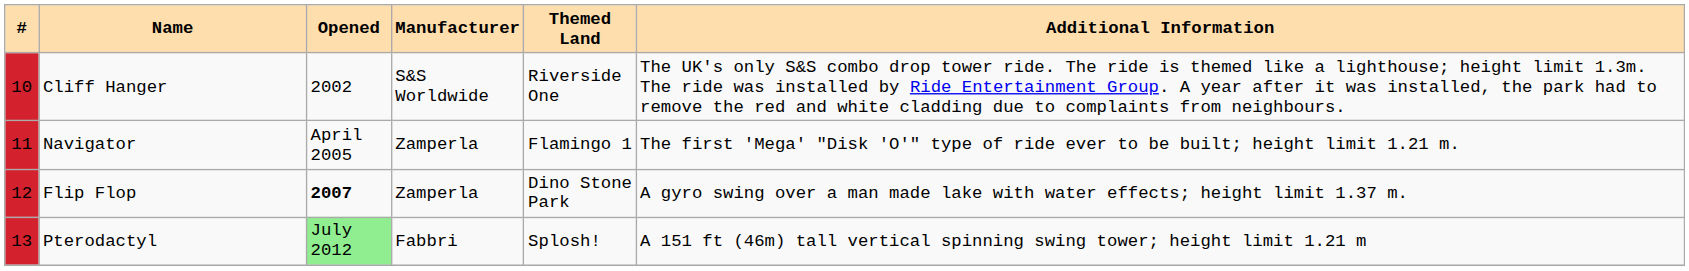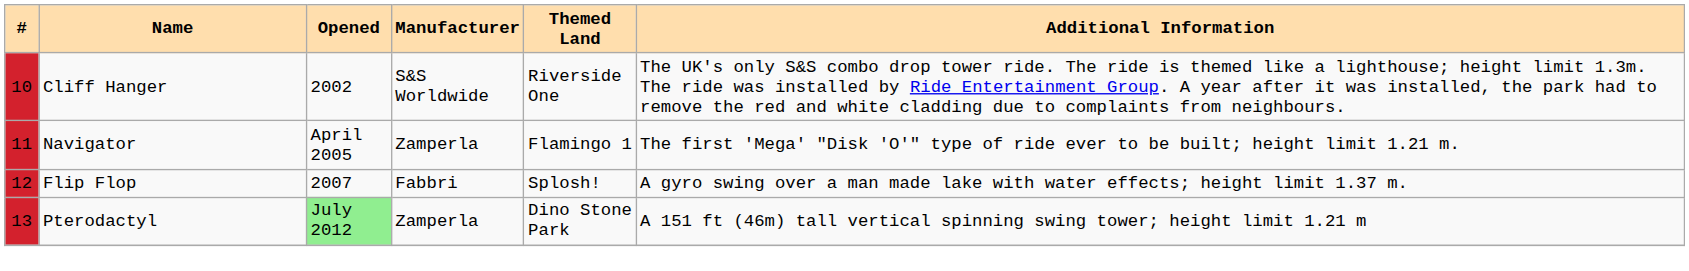(331, 193) bold -> (331, 183) normal
(437, 193) Zamperla -> (427, 183) Fabbri
(580, 193) Dino Stone Park -> (564, 183) Splosh!
(427, 241) Fabbri -> (437, 221) Zamperla
(564, 241) Splosh! -> (580, 221) Dino Stone Park
